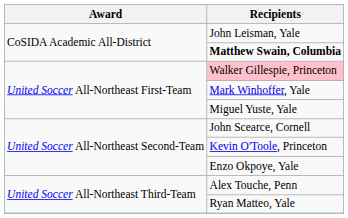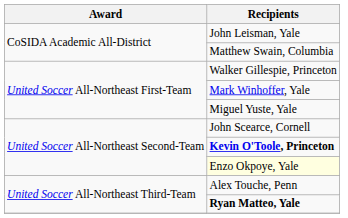(275, 52) bold -> (271, 52) normal
(273, 71) pink background -> (273, 71) no background
(268, 147) normal -> (272, 147) bold
(254, 166) no background -> (254, 166) lightyellow background
(252, 204) normal -> (255, 204) bold
